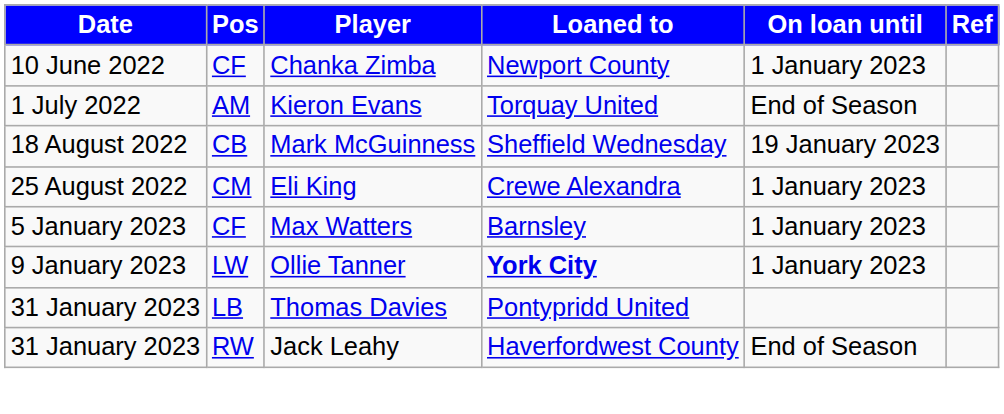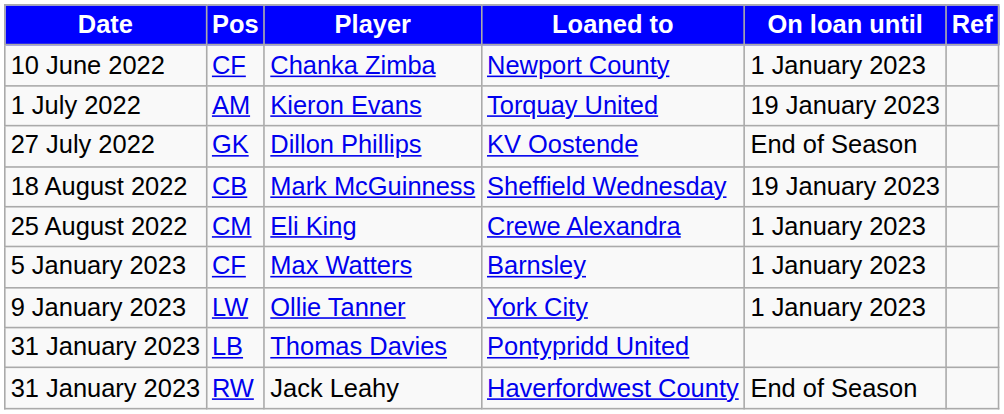(834, 105) End of Season -> (845, 105) 19 January 2023
+ row: (346, 145)
(542, 266) bold -> (537, 307) normal
